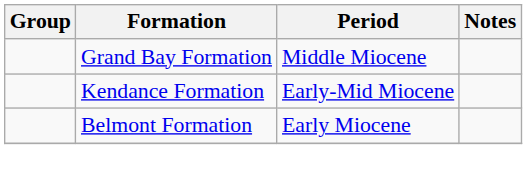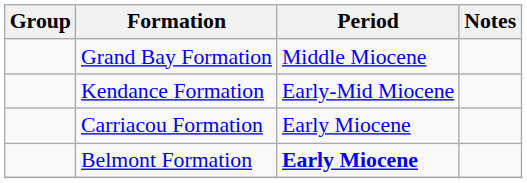+ row: (172, 125)
(346, 125) normal -> (350, 159) bold
